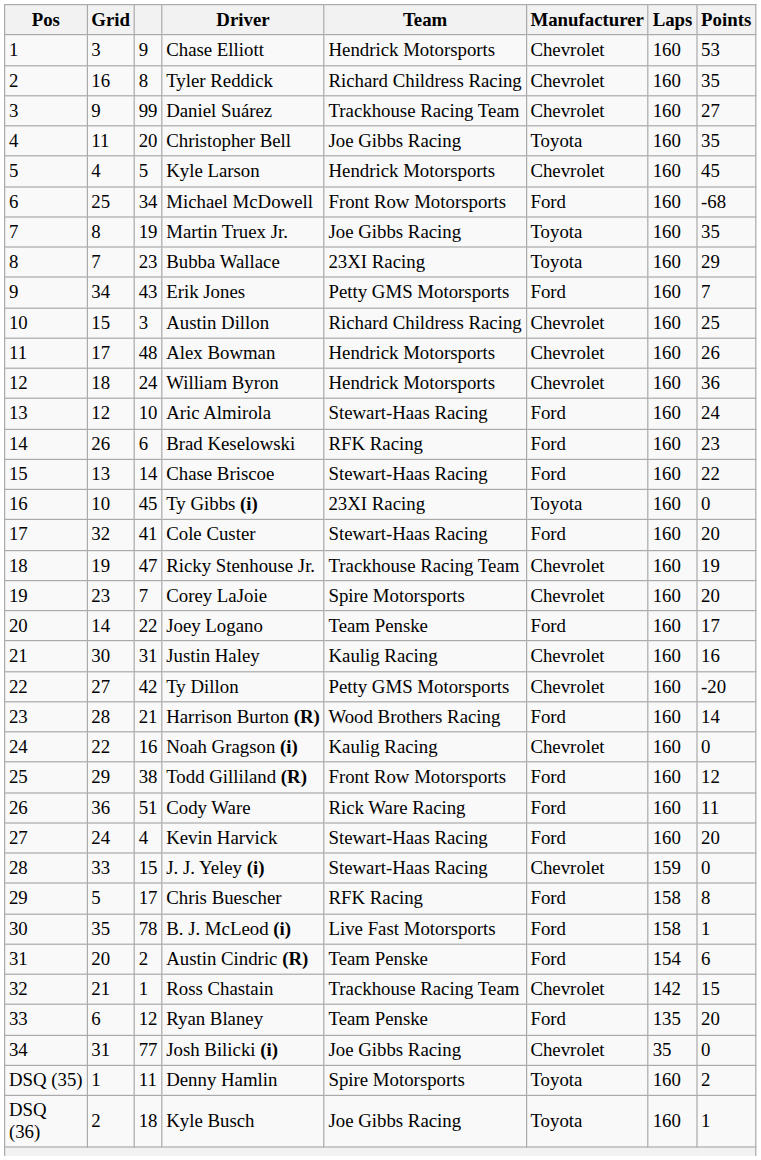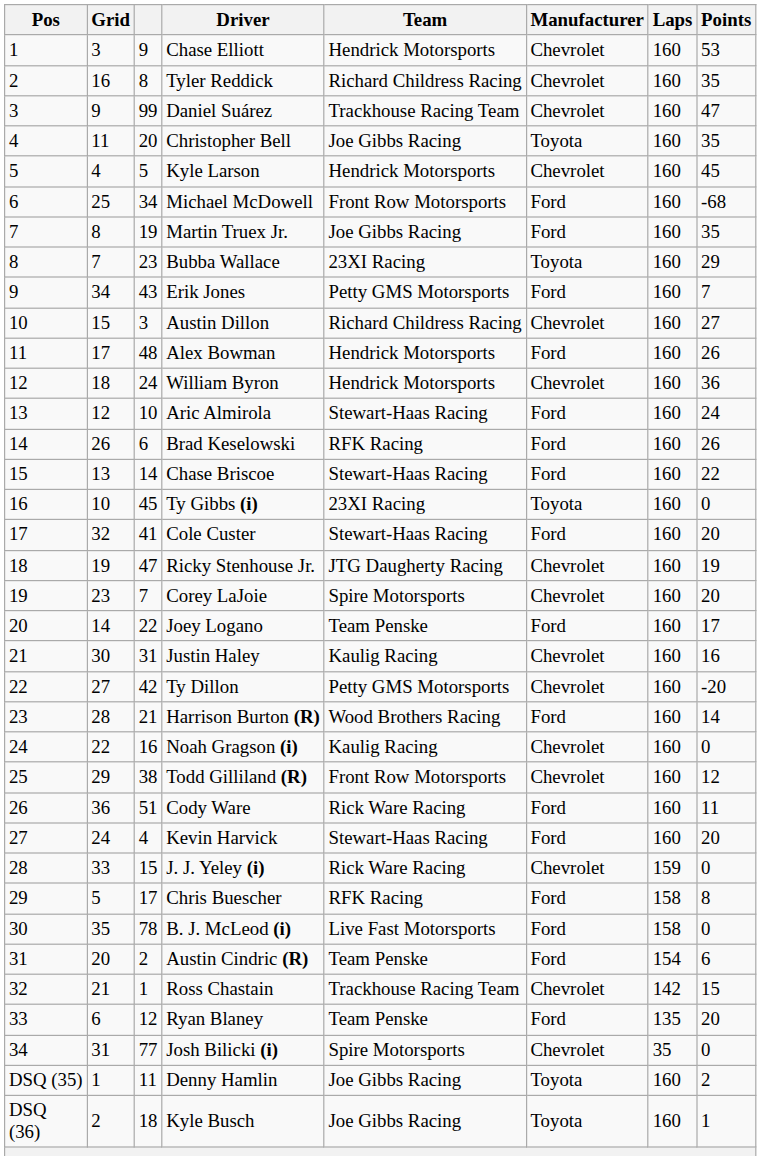(710, 110) 27 -> (710, 110) 47
(556, 231) Toyota -> (548, 231) Ford
(710, 322) 25 -> (710, 322) 27
(568, 352) Chevrolet -> (548, 352) Ford
(710, 443) 23 -> (710, 443) 26
(424, 564) Trackhouse Racing Team -> (416, 564) JTG Daugherty Racing
(548, 776) Ford -> (568, 776) Chevrolet
(408, 867) Stewart-Haas Racing -> (397, 867) Rick Ware Racing
(706, 928) 1 -> (706, 928) 0
(395, 1049) Joe Gibbs Racing -> (397, 1049) Spire Motorsports
(397, 1079) Spire Motorsports -> (395, 1079) Joe Gibbs Racing
